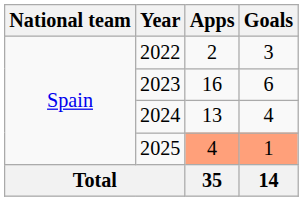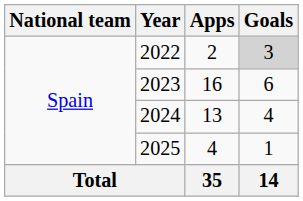(268, 52) no background -> (268, 52) lightgrey background
(212, 148) lightsalmon background -> (212, 148) no background
(268, 148) lightsalmon background -> (268, 148) no background
